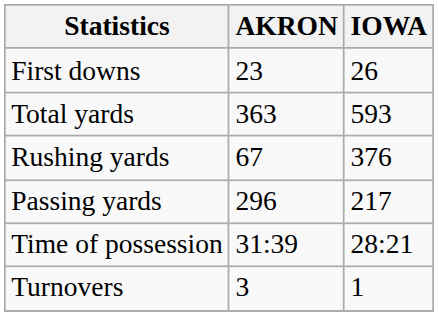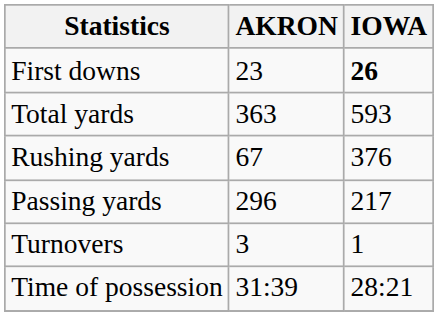(364, 69) normal -> (364, 69) bold
rows swapped: (67, 288) <-> (117, 244)
